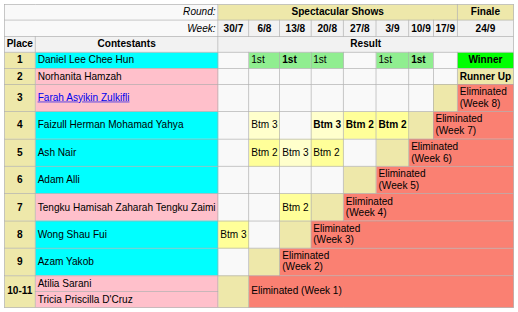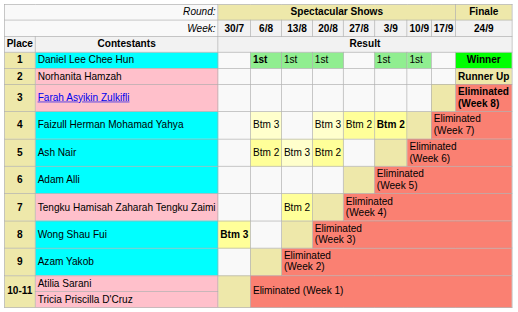(258, 60) normal -> (260, 60) bold
(289, 60) bold -> (291, 60) normal
(418, 60) bold -> (416, 60) normal
(483, 98) normal -> (483, 98) bold
(327, 125) bold -> (328, 125) normal
(360, 125) bold -> (359, 125) normal
(233, 234) normal -> (234, 234) bold
